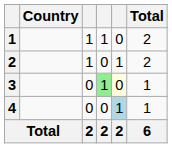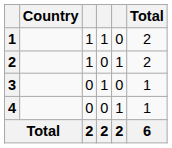(104, 85) lightgreen background -> (104, 85) no background
(119, 85) lightyellow background -> (119, 85) no background
(119, 108) lightblue background -> (119, 108) no background
